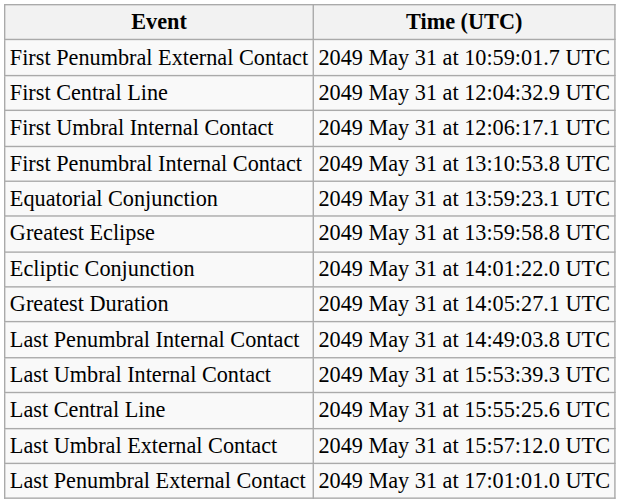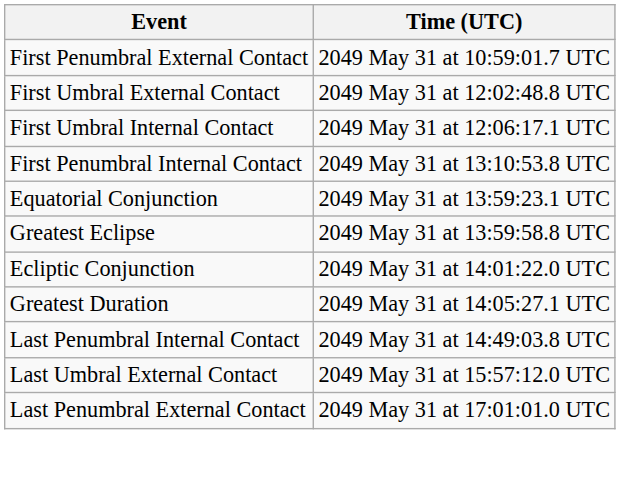+ row: (145, 92)
- row: (89, 92)
- row: (140, 374)
- row: (88, 410)
